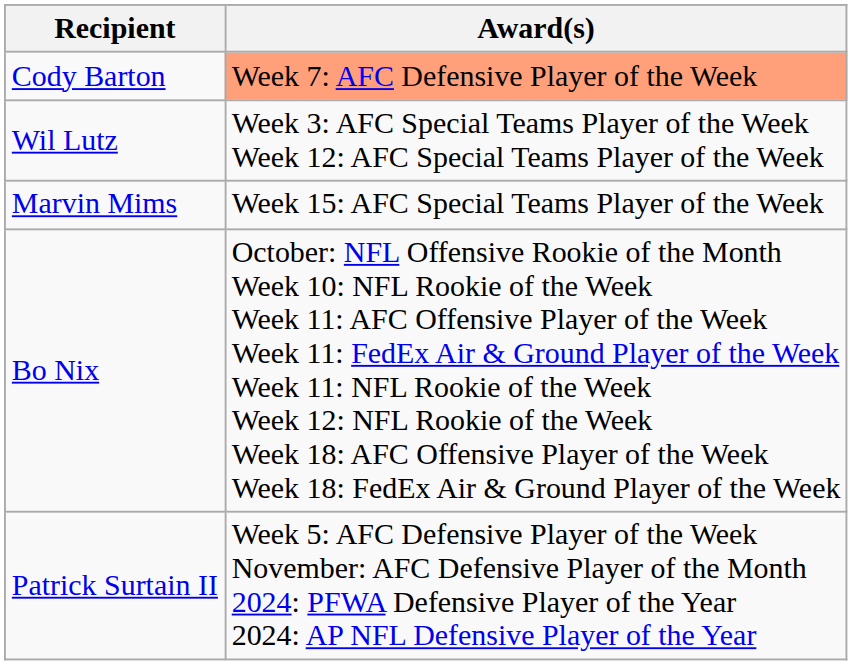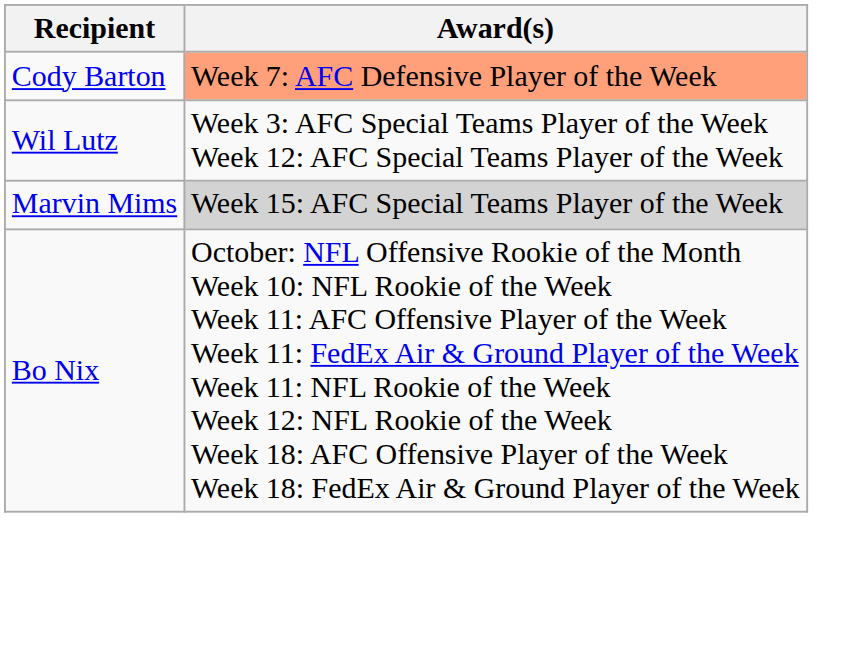(528, 204) no background -> (487, 204) lightgrey background
- row: (115, 585)
